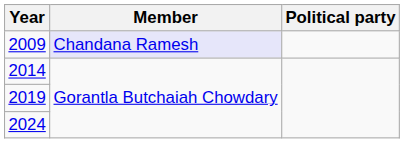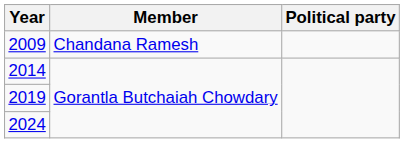(126, 44) lavender background -> (126, 44) no background
